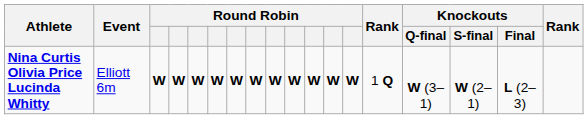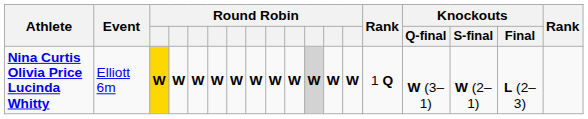(159, 80) no background -> (159, 80) gold background
(314, 80) no background -> (314, 80) lightgrey background
